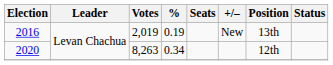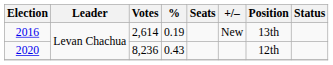(145, 32) 2,019 -> (145, 32) 2,614
(145, 50) 8,263 -> (145, 50) 8,236
(174, 50) 0.34 -> (174, 50) 0.43
